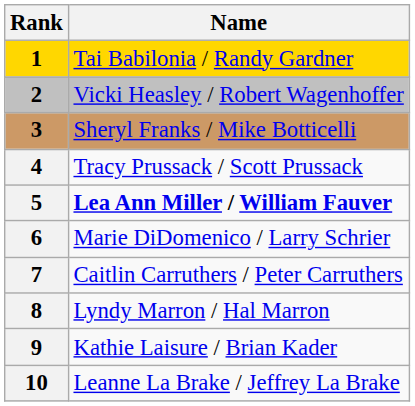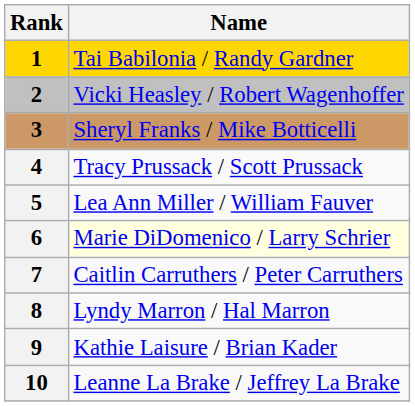(233, 202) bold -> (223, 202) normal
(232, 238) no background -> (232, 238) lightyellow background
